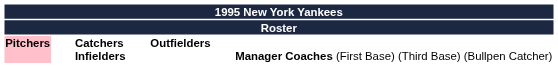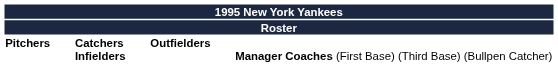(28, 43) pink background -> (28, 43) no background
